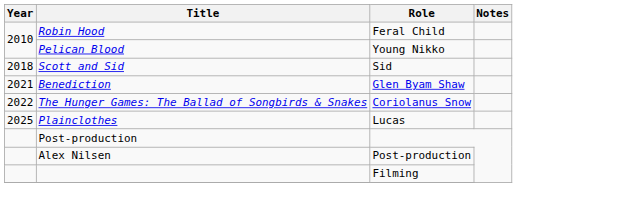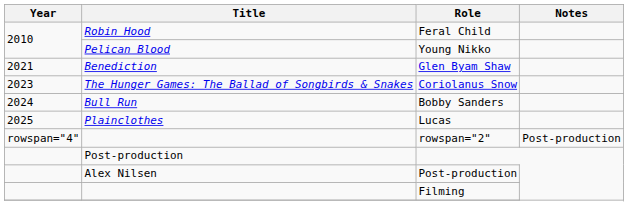- row: (81, 67)
(20, 102) 2022 -> (20, 85) 2023
+ row: (111, 102)
+ row: (249, 138)
